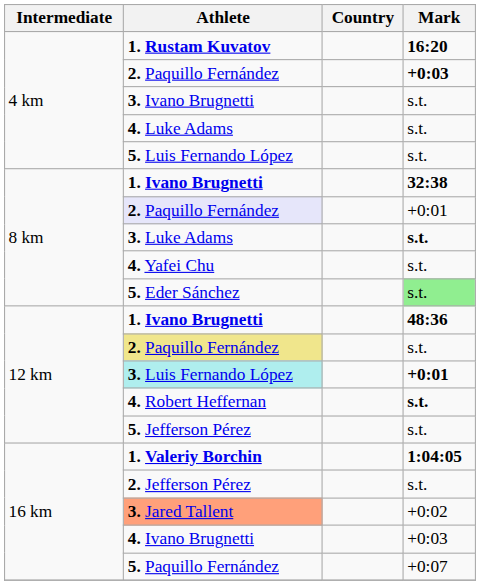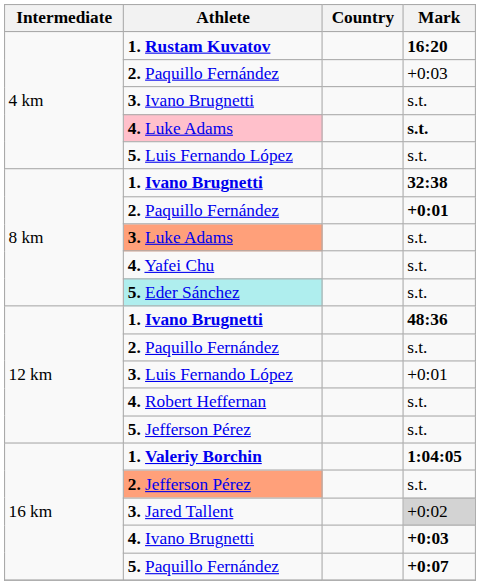(428, 73) bold -> (427, 73) normal
(180, 127) no background -> (180, 127) pink background
(417, 127) normal -> (418, 127) bold
(203, 210) lavender background -> (203, 210) no background
(427, 210) normal -> (428, 210) bold
(180, 237) no background -> (180, 237) lightsalmon background
(418, 237) bold -> (417, 237) normal
(184, 292) no background -> (184, 292) paleturquoise background
(417, 292) lightgreen background -> (417, 292) no background
(203, 347) khaki background -> (203, 347) no background
(210, 374) paleturquoise background -> (210, 374) no background
(428, 374) bold -> (427, 374) normal
(418, 401) bold -> (417, 401) normal
(189, 484) no background -> (189, 484) lightsalmon background
(181, 511) lightsalmon background -> (181, 511) no background
(427, 511) no background -> (427, 511) lightgrey background
(427, 538) normal -> (428, 538) bold
(427, 566) normal -> (428, 566) bold
